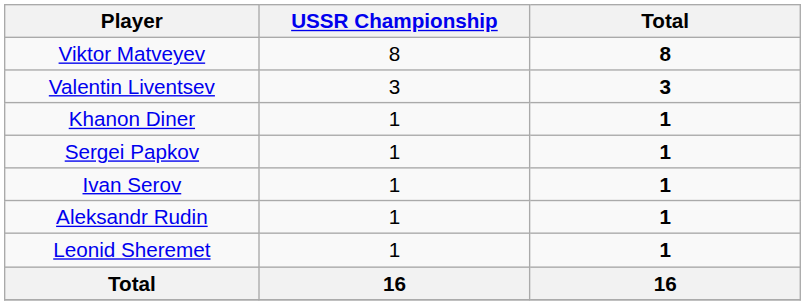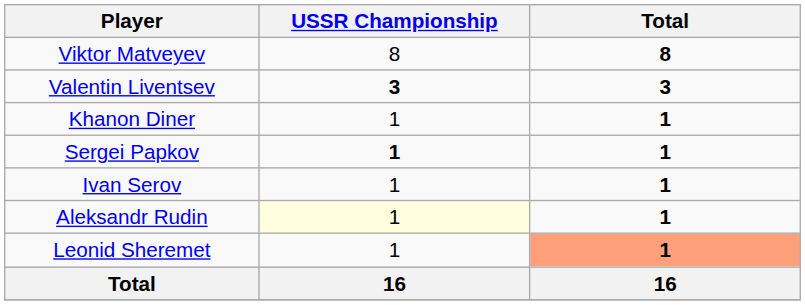(394, 87) normal -> (394, 87) bold
(394, 152) normal -> (394, 152) bold
(394, 218) no background -> (394, 218) lightyellow background
(665, 250) no background -> (665, 250) lightsalmon background
